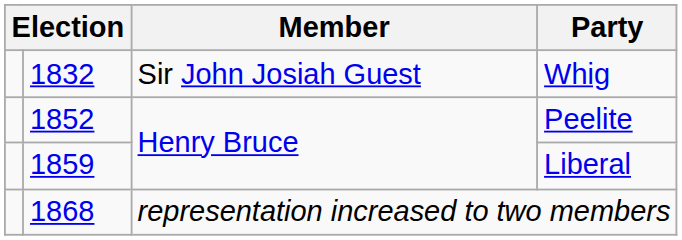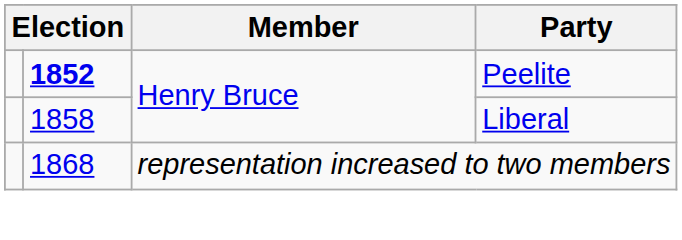- row: (577, 73)
(62, 119) normal -> (62, 73) bold
(62, 165) 1859 -> (62, 119) 1858
